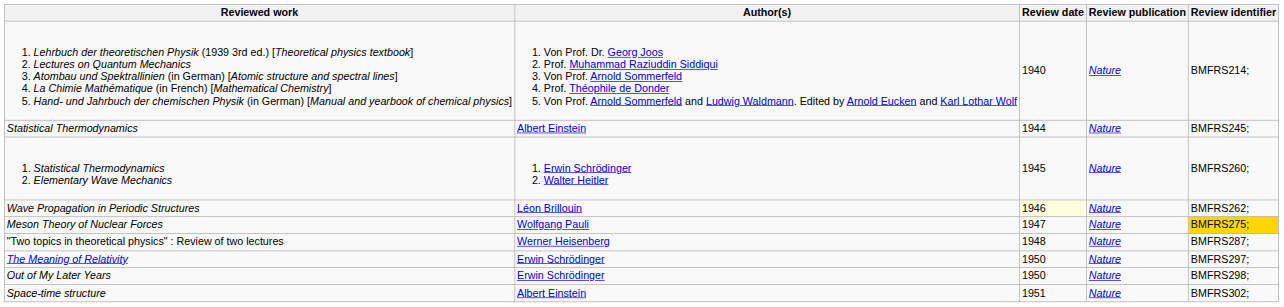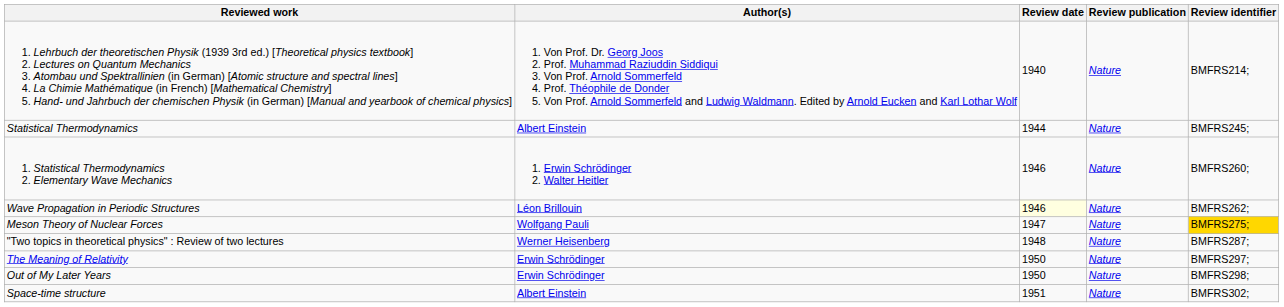(1034, 168) 1945 -> (1034, 168) 1946
